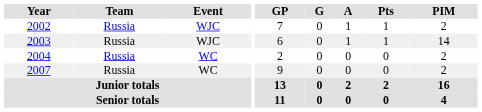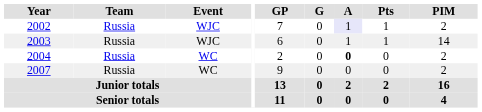(348, 26) no background -> (348, 26) lavender background
(348, 55) normal -> (348, 55) bold
